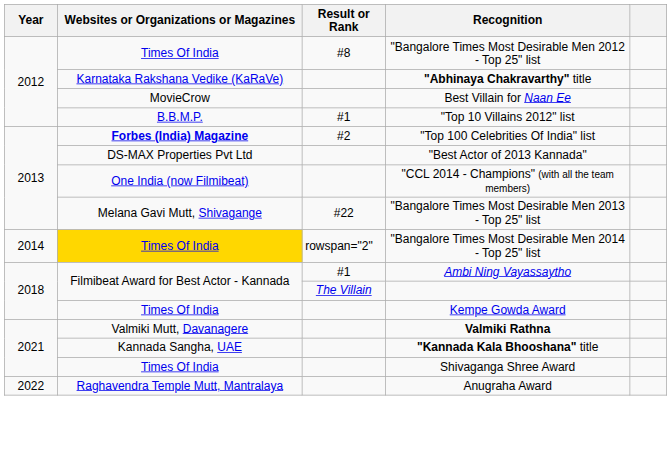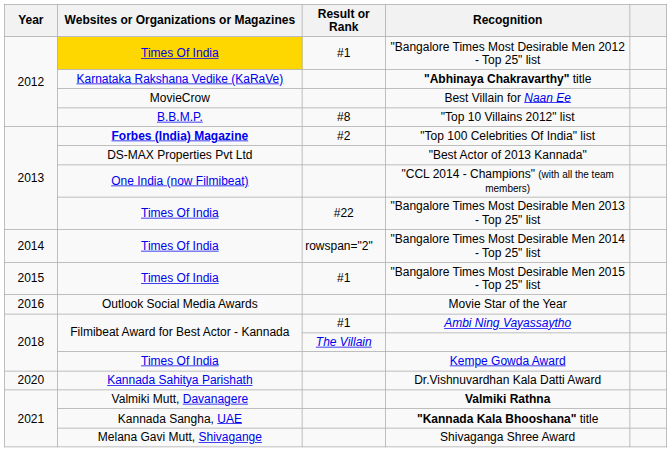(180, 53) no background -> (180, 53) gold background
(344, 53) #8 -> (344, 53) #1
(344, 117) #1 -> (344, 117) #8
(180, 213) Melana Gavi Mutt, Shivagange -> (180, 213) Times Of India
(180, 246) gold background -> (180, 246) no background
+ row: (508, 278)
+ row: (508, 304)
+ row: (508, 380)
(180, 366) Times Of India -> (180, 437) Melana Gavi Mutt, Shivagange
- row: (508, 386)
